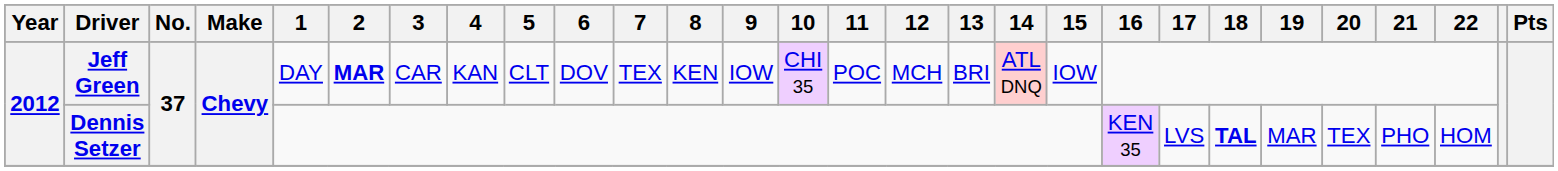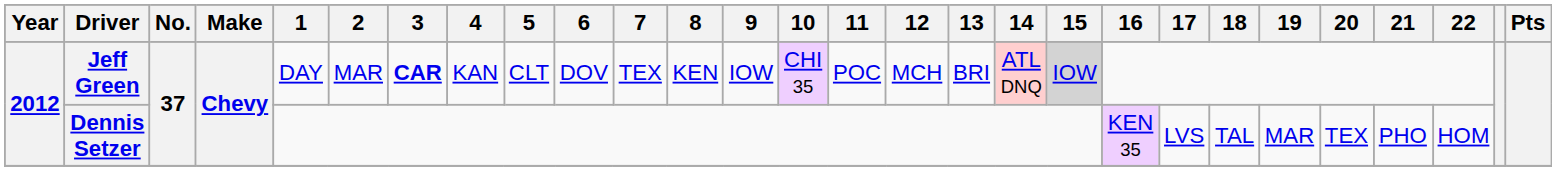(359, 73) bold -> (358, 73) normal
(418, 73) normal -> (418, 73) bold
(1075, 73) no background -> (1075, 73) lightgrey background
(1236, 135) bold -> (1235, 135) normal
